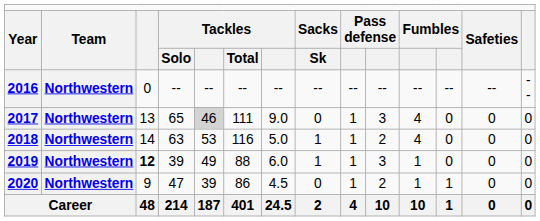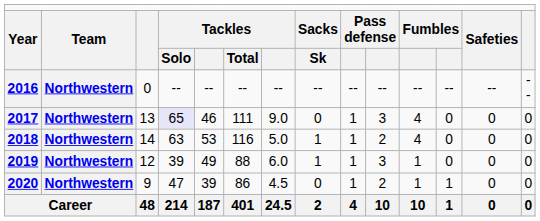(176, 118) no background -> (176, 118) lavender background
(209, 118) lightgrey background -> (209, 118) no background
(147, 161) bold -> (147, 161) normal
